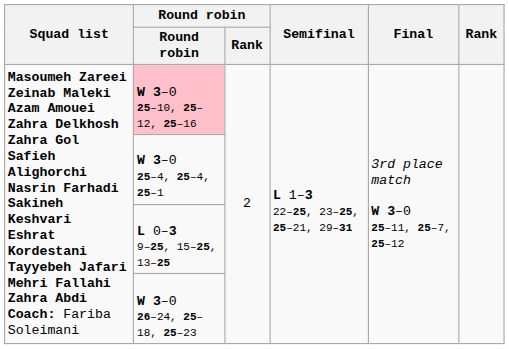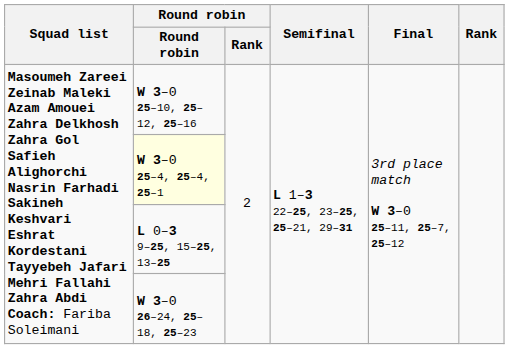(170, 107) pink background -> (170, 107) no background
(173, 176) no background -> (173, 176) lightyellow background
